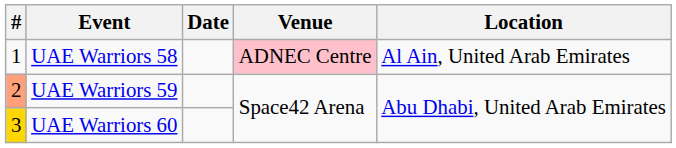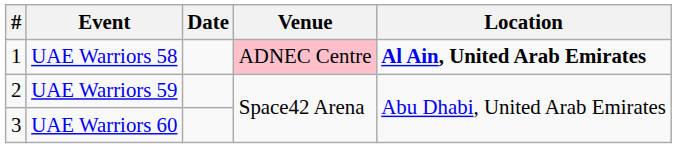(506, 56) normal -> (514, 56) bold
(16, 90) lightsalmon background -> (16, 90) no background
(16, 125) gold background -> (16, 125) no background
